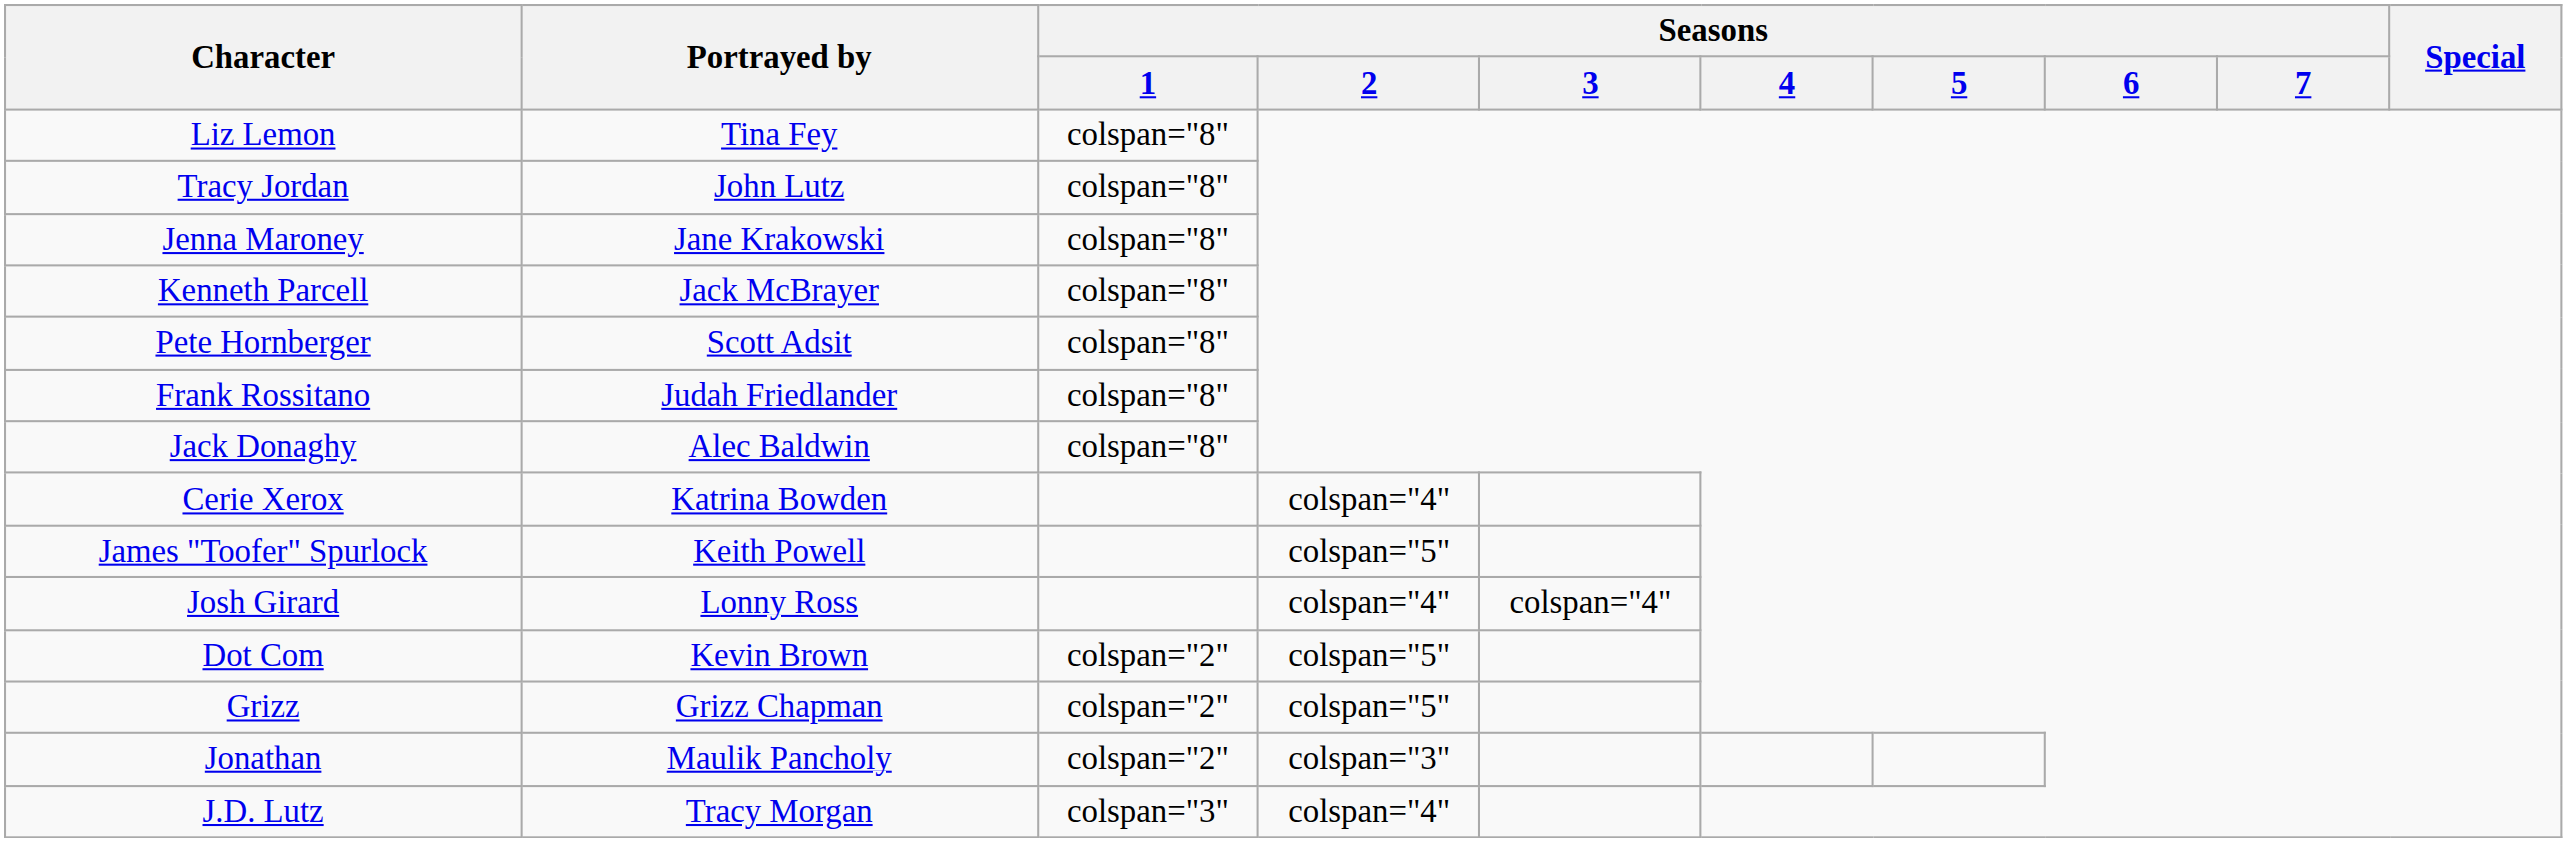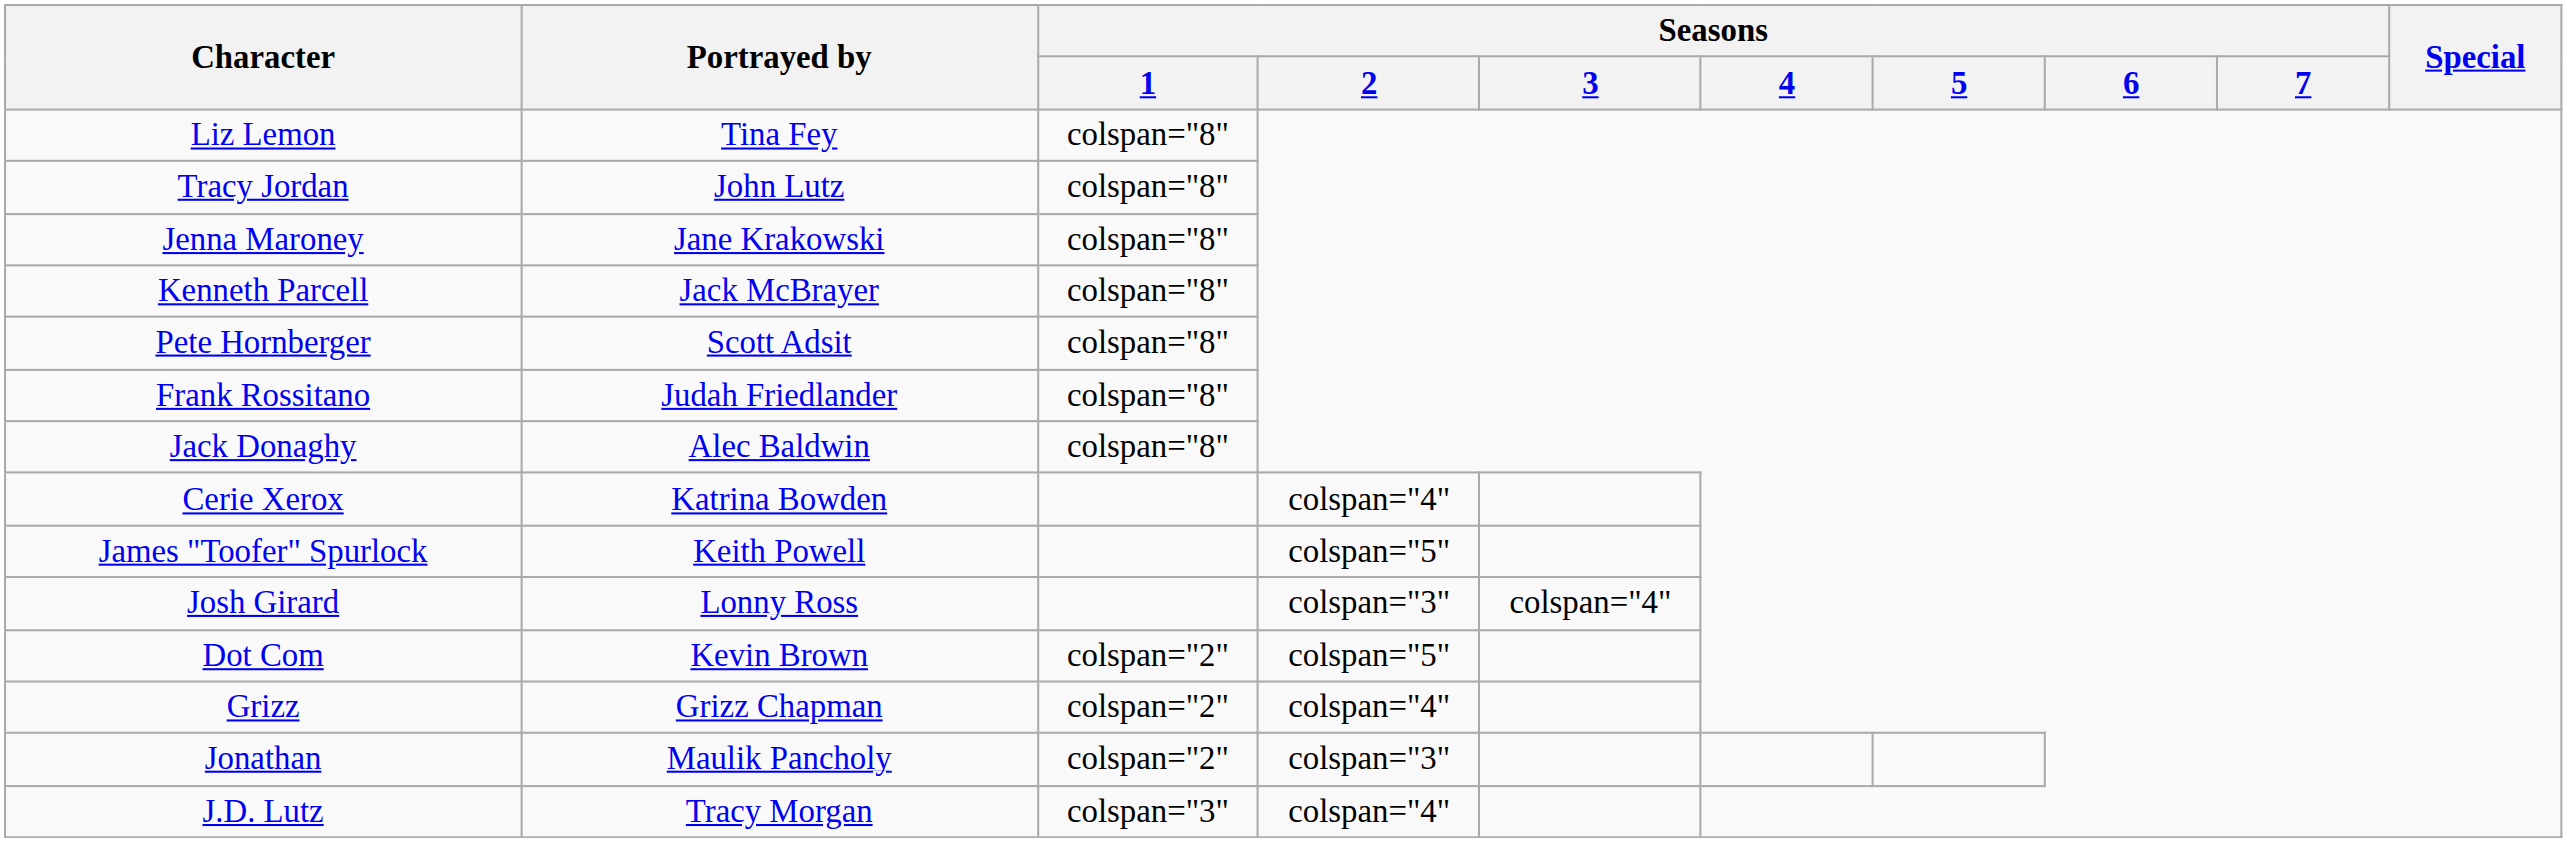(1369, 602) colspan="4" -> (1369, 602) colspan="3"
(1369, 706) colspan="5" -> (1369, 706) colspan="4"
